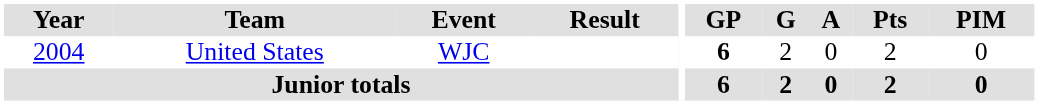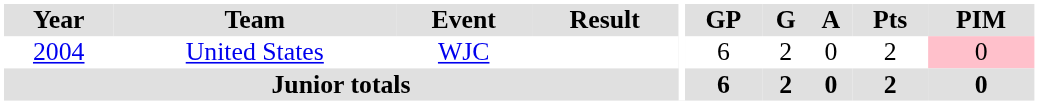(723, 51) bold -> (723, 51) normal
(981, 51) no background -> (981, 51) pink background
